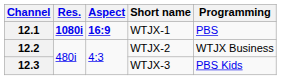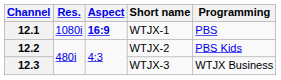(69, 30) bold -> (69, 30) normal
(235, 48) WTJX Business -> (219, 48) PBS Kids
(219, 65) PBS Kids -> (234, 65) WTJX Business
